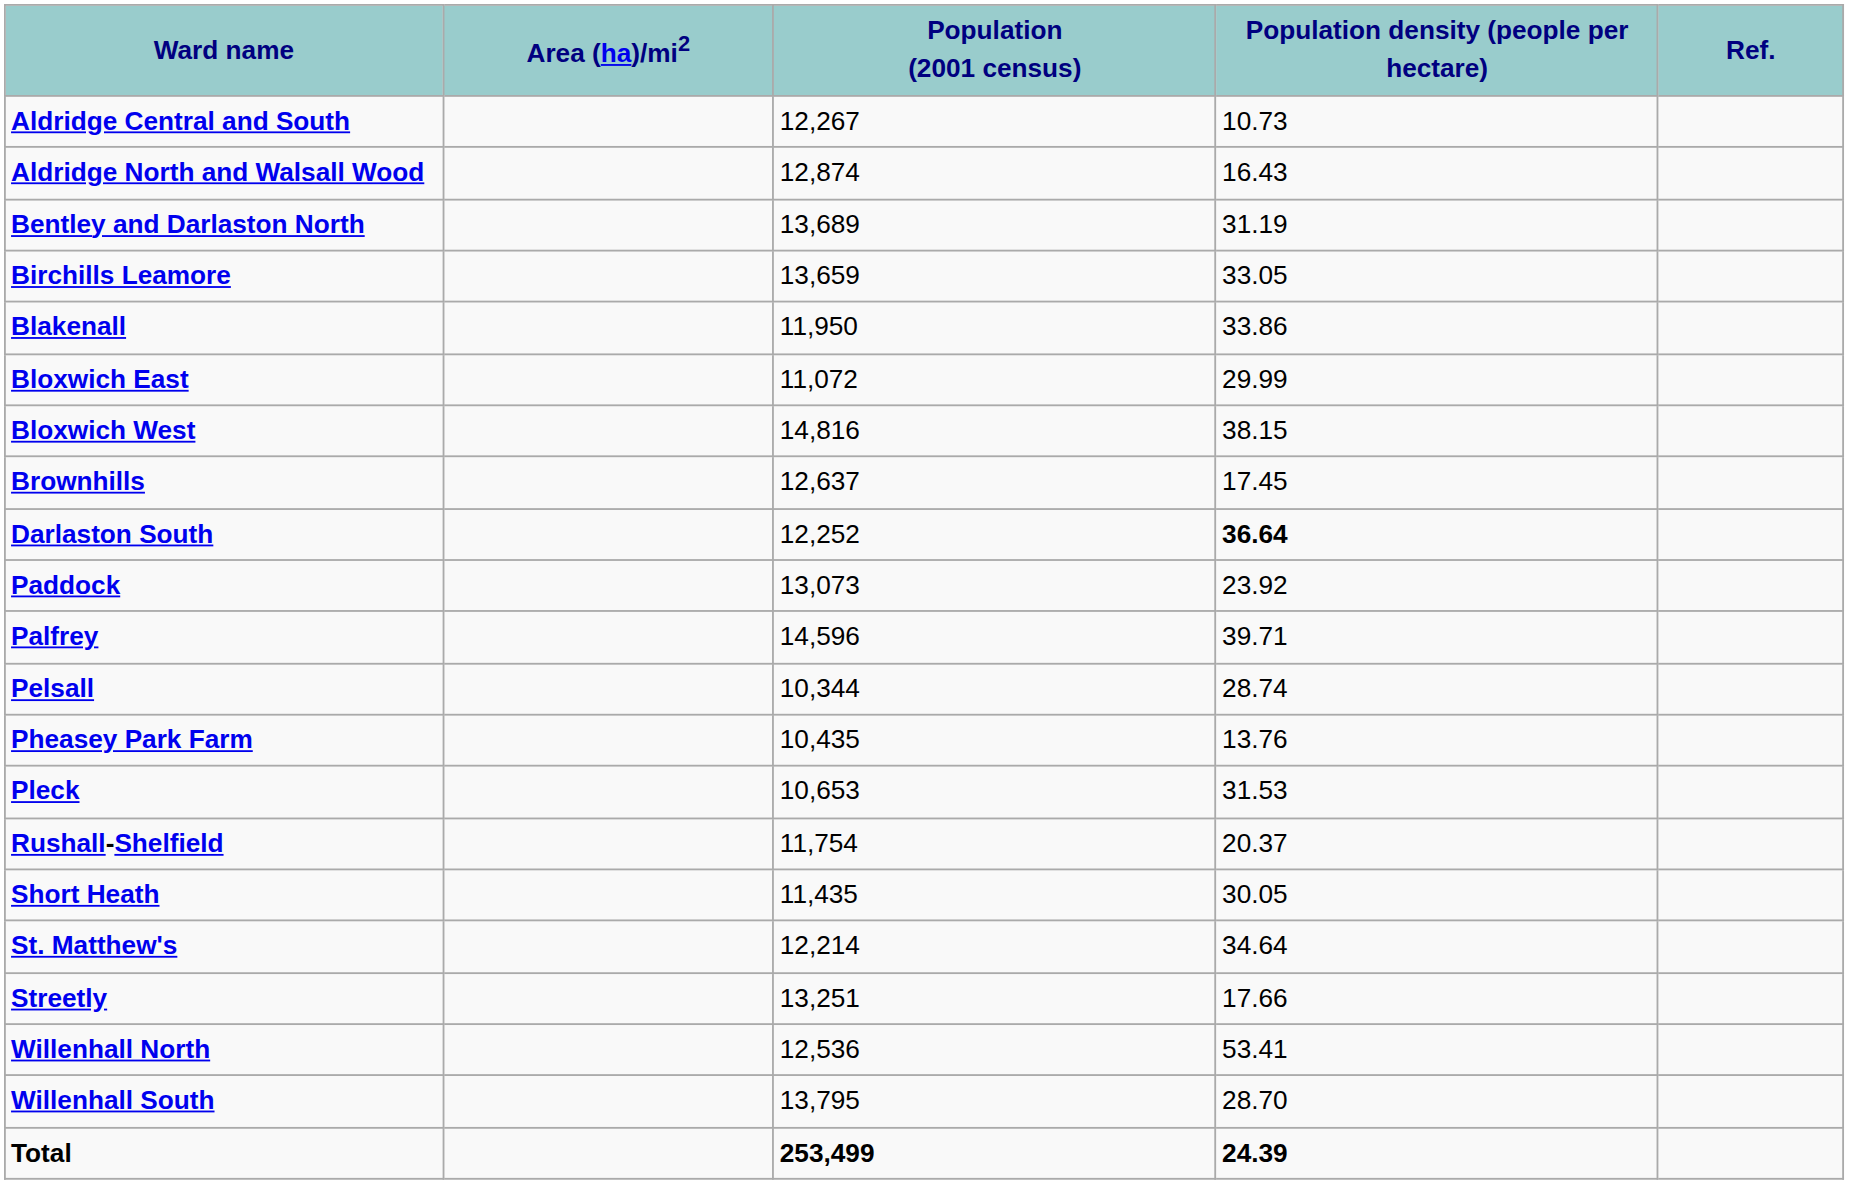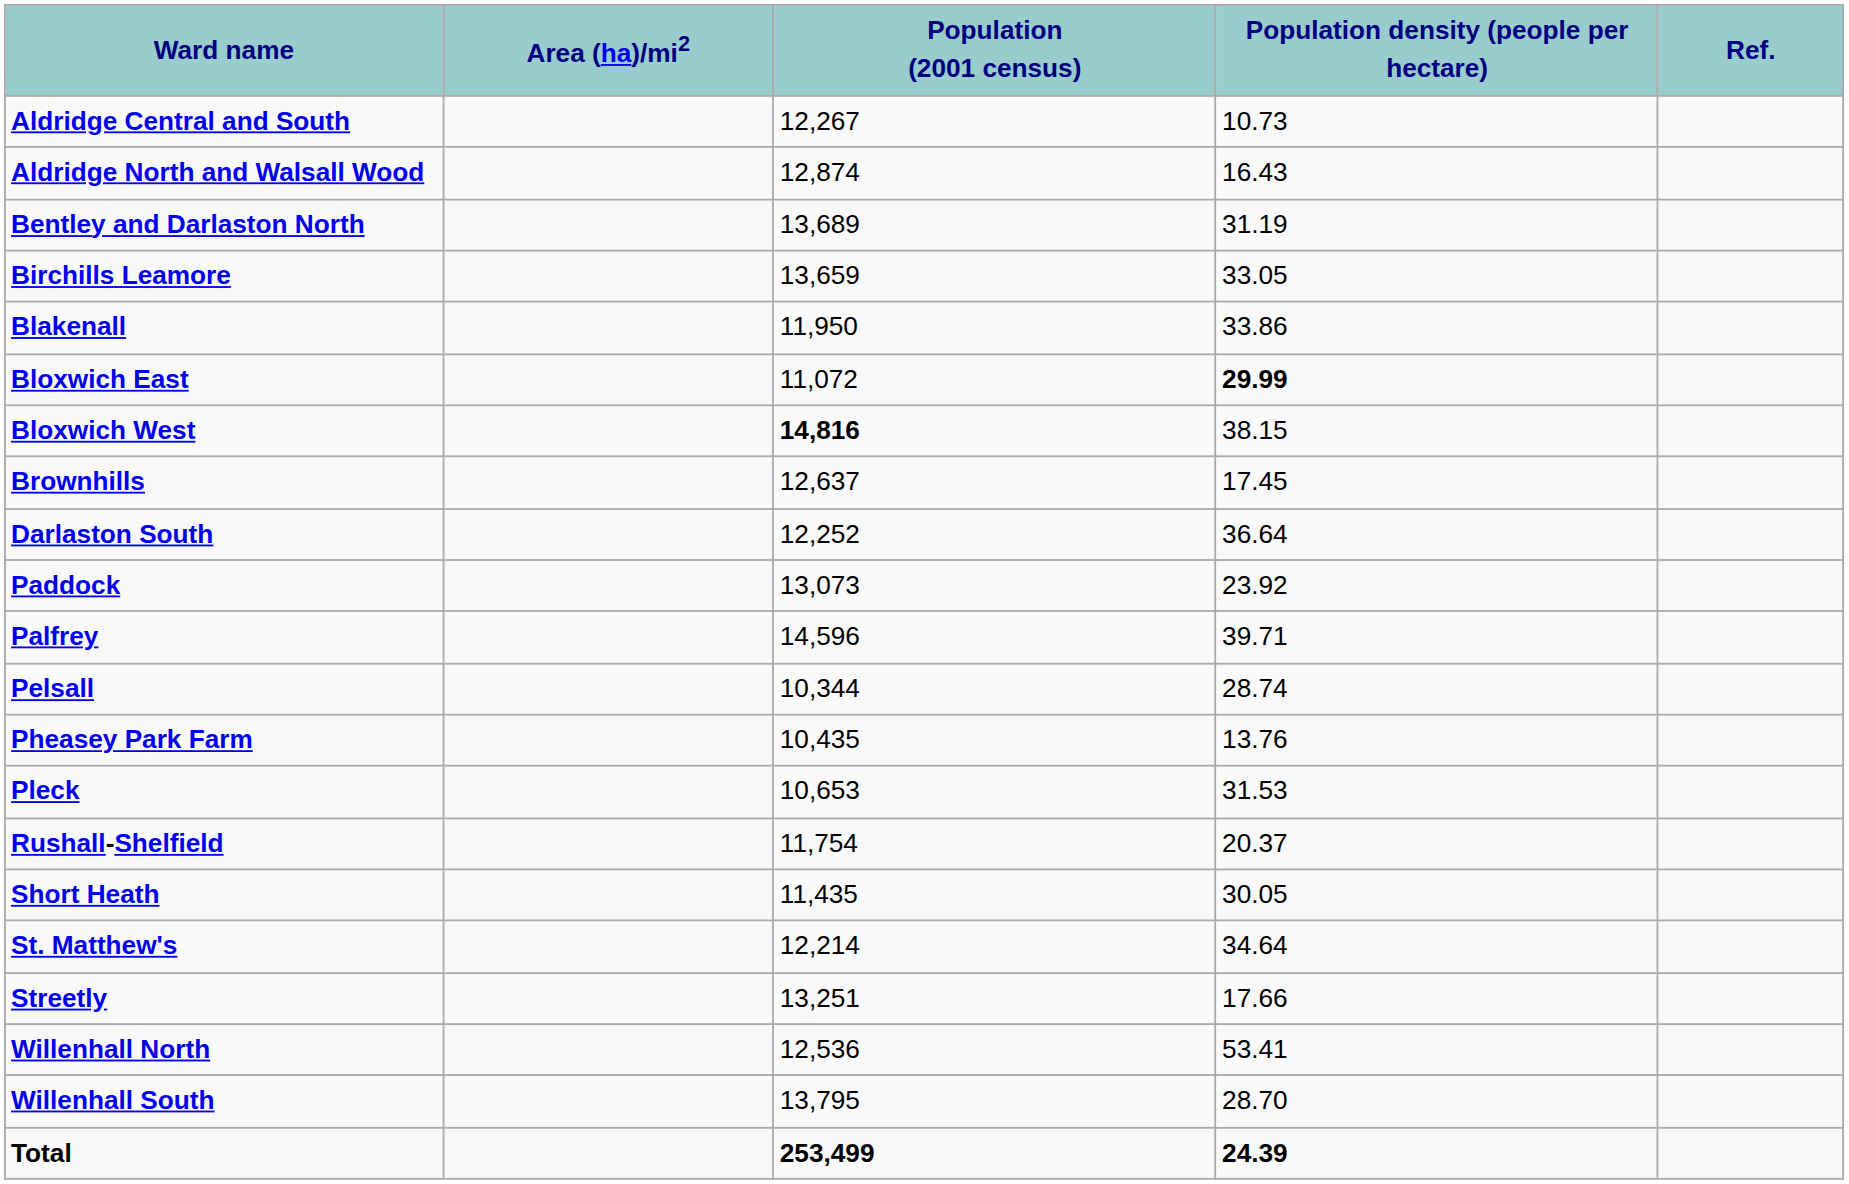(1255, 378) normal -> (1255, 378) bold
(820, 430) normal -> (820, 430) bold
(1255, 533) bold -> (1255, 533) normal
